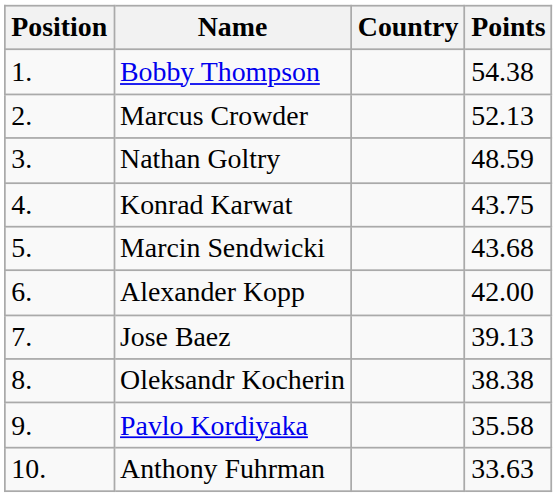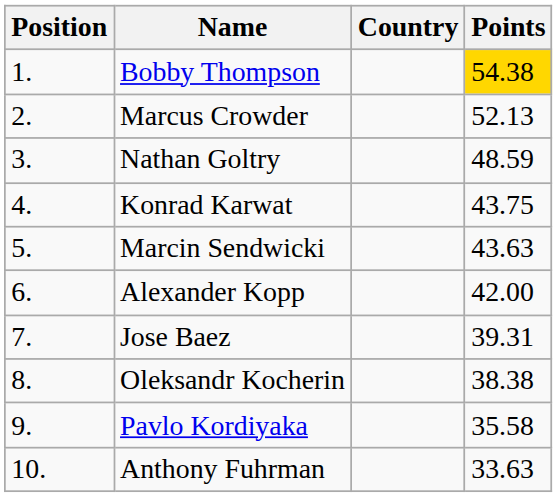(503, 71) no background -> (503, 71) gold background
(503, 248) 43.68 -> (503, 248) 43.63
(503, 336) 39.13 -> (503, 336) 39.31
